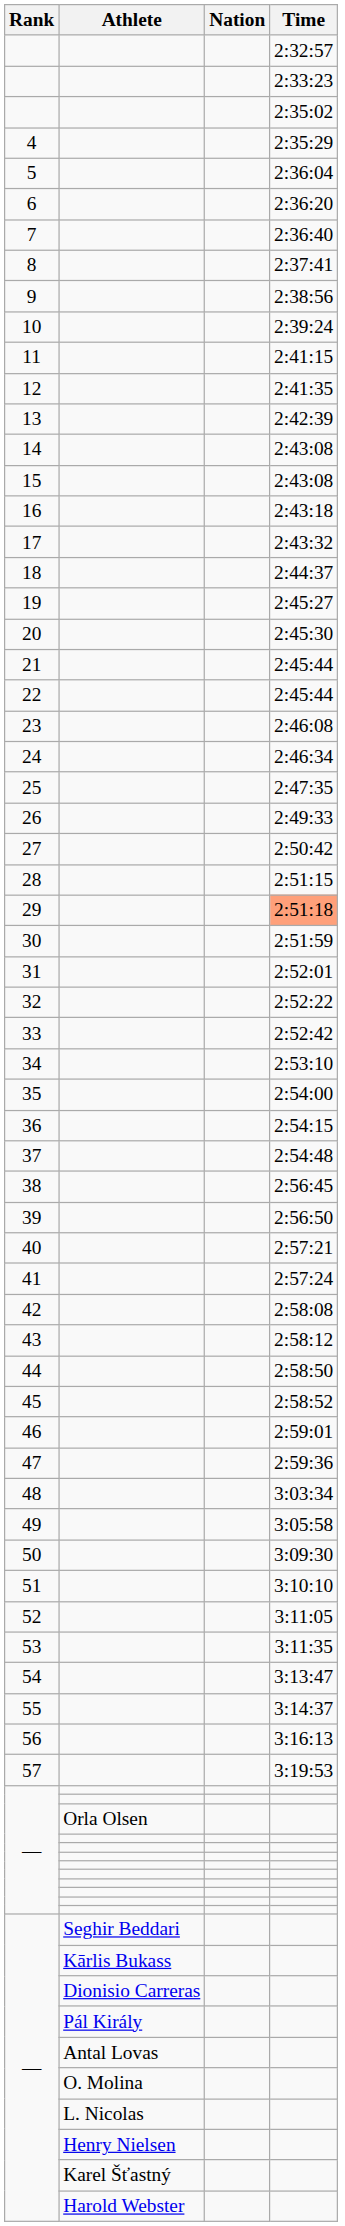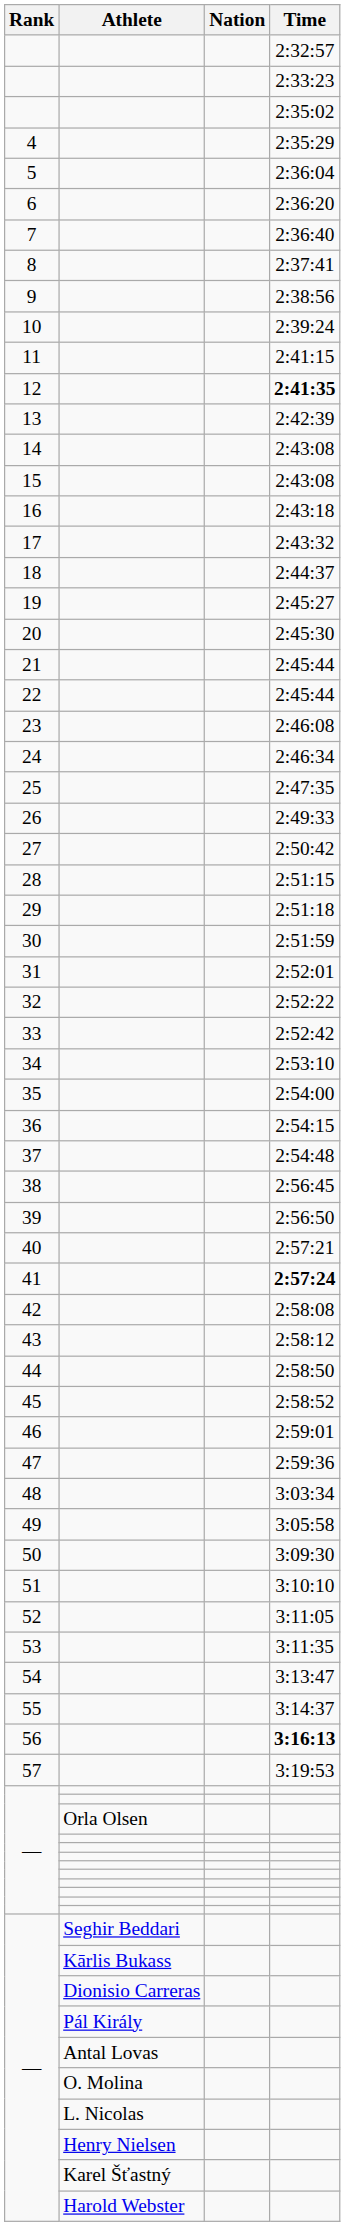(304, 388) normal -> (305, 388) bold
(304, 910) lightsalmon background -> (305, 910) no background
(304, 1278) normal -> (305, 1278) bold
(304, 1739) normal -> (305, 1739) bold
